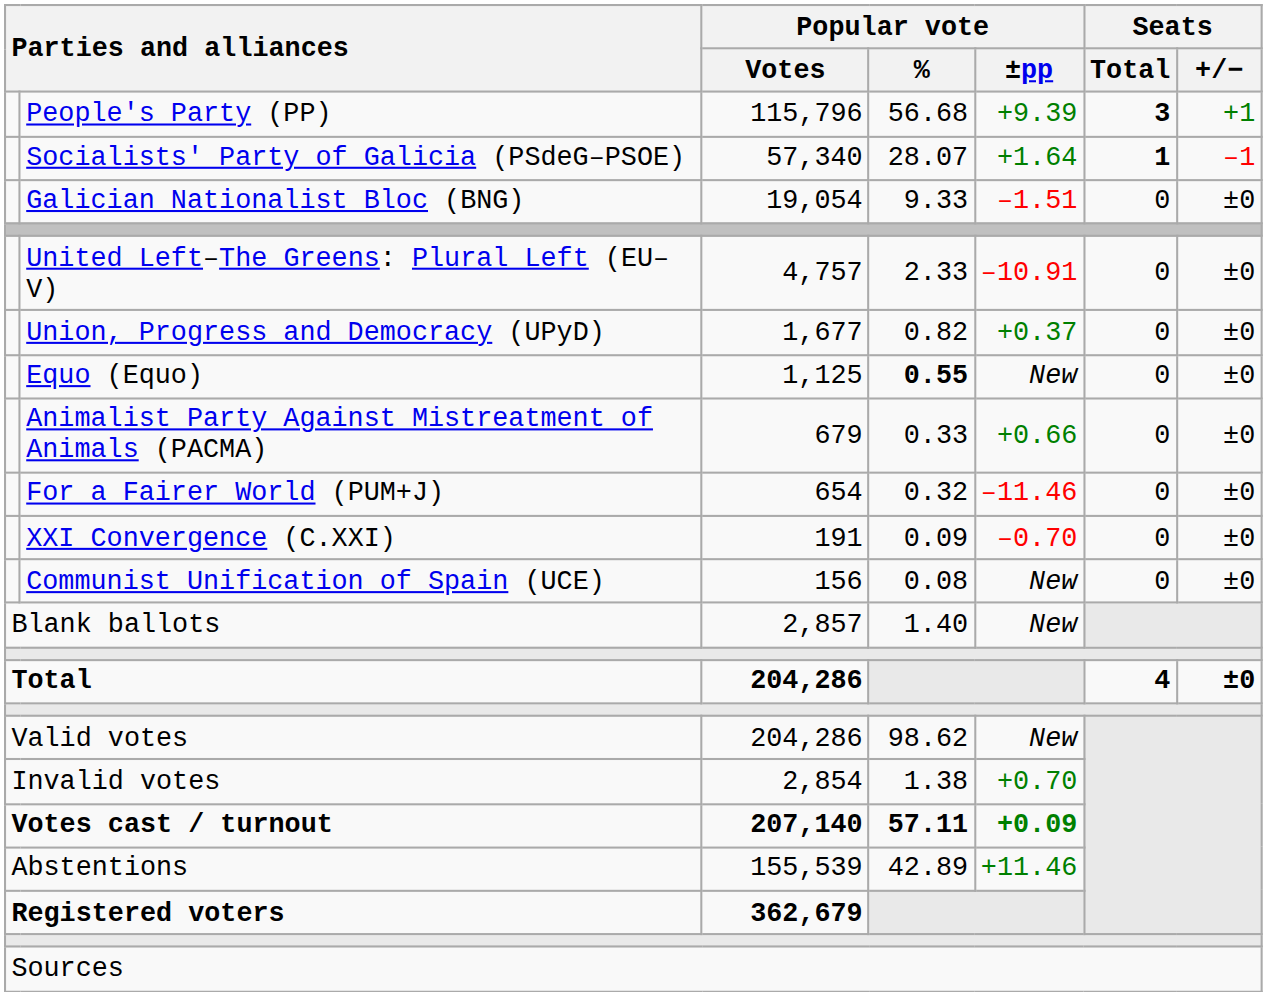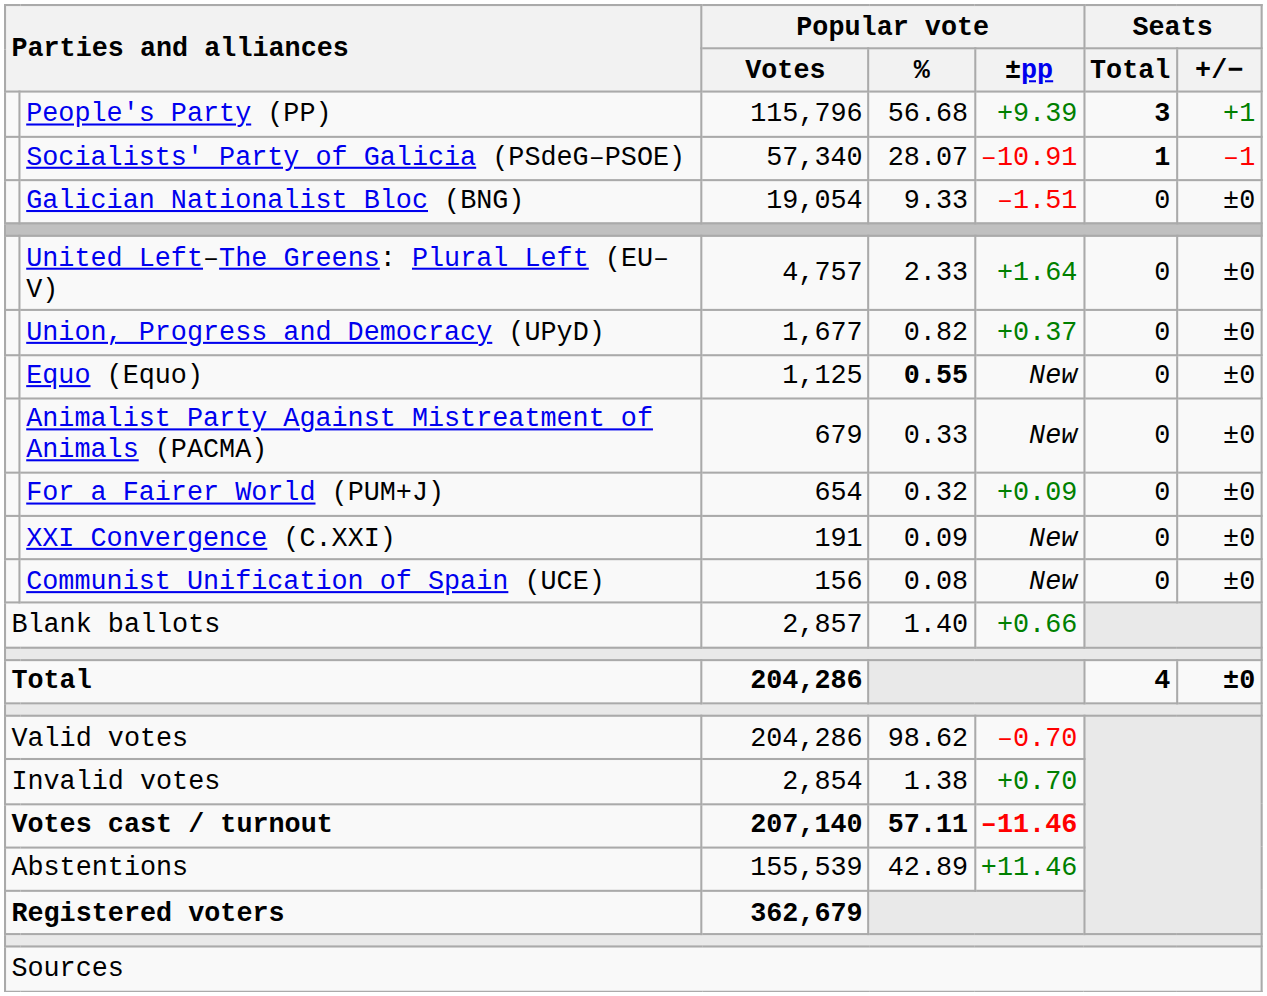(1037, 158) +1.64 -> (1029, 158) –10.91
(1029, 273) –10.91 -> (1037, 273) +1.64
(1037, 435) +0.66 -> (1053, 435) New
(1029, 494) –11.46 -> (1037, 494) +0.09
(1037, 538) –0.70 -> (1053, 538) New
(1053, 625) New -> (1037, 625) +0.66
(1053, 738) New -> (1037, 738) –0.70
(1037, 825) +0.09 -> (1029, 825) –11.46
